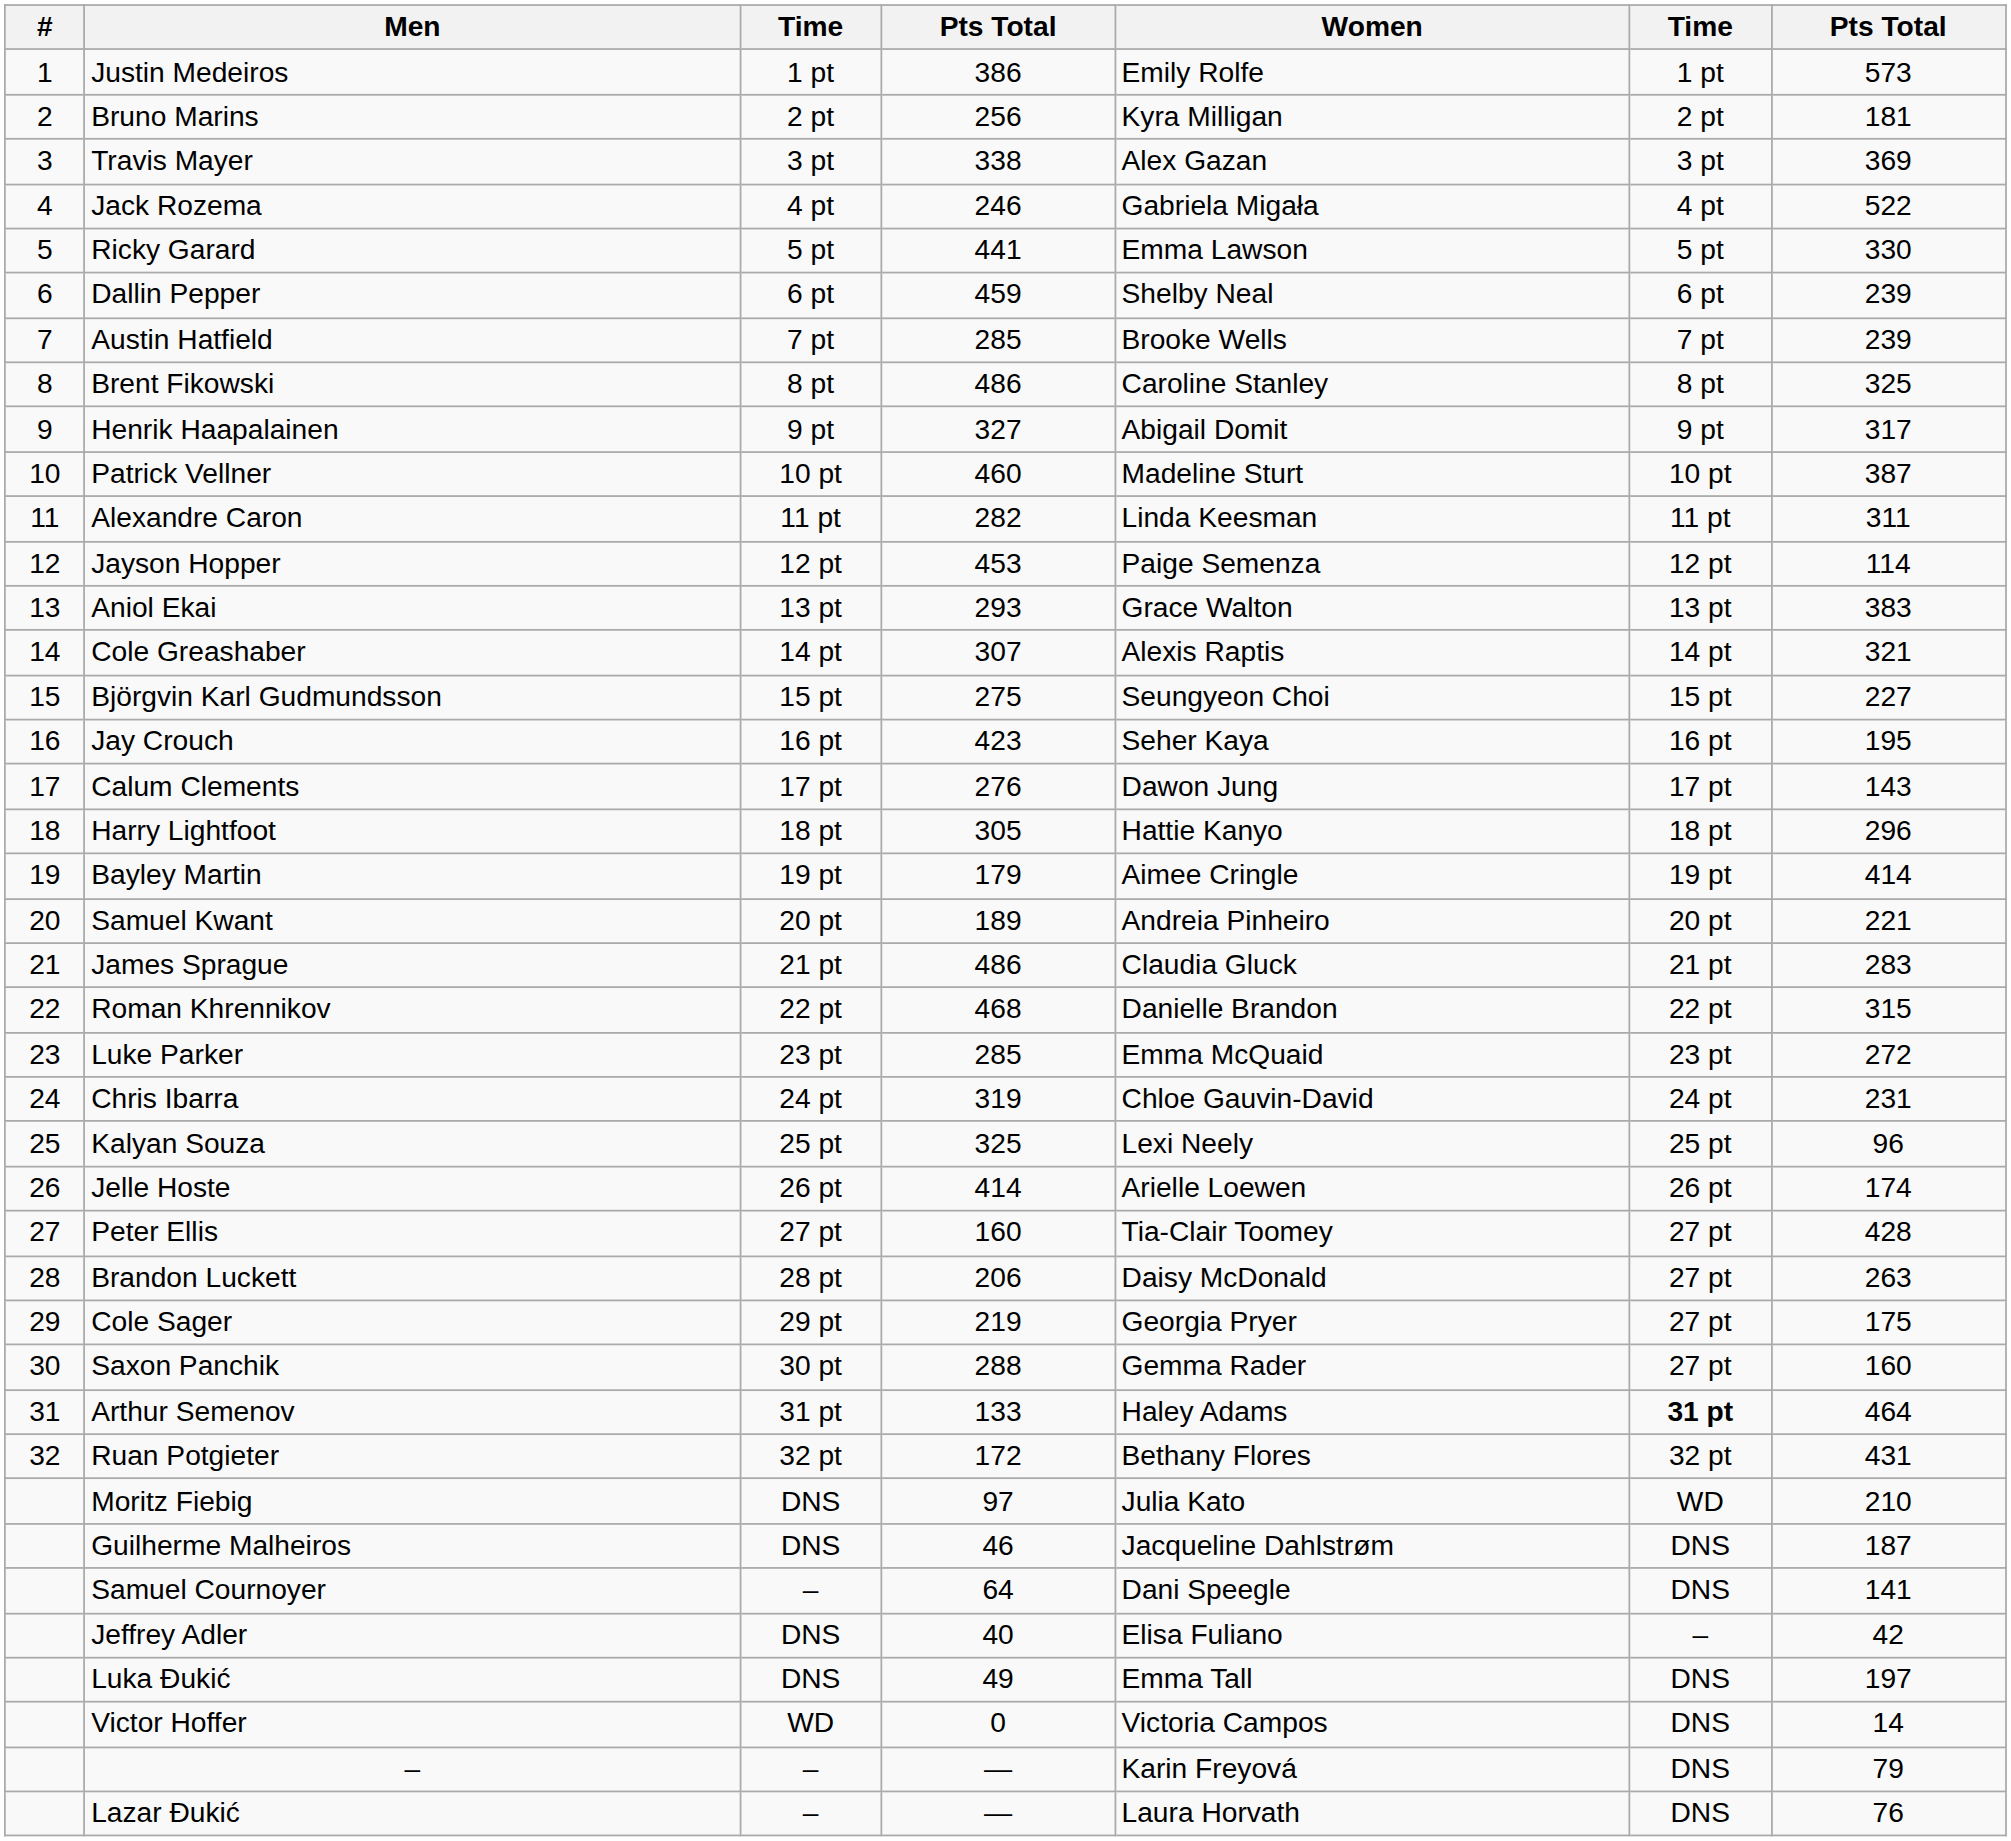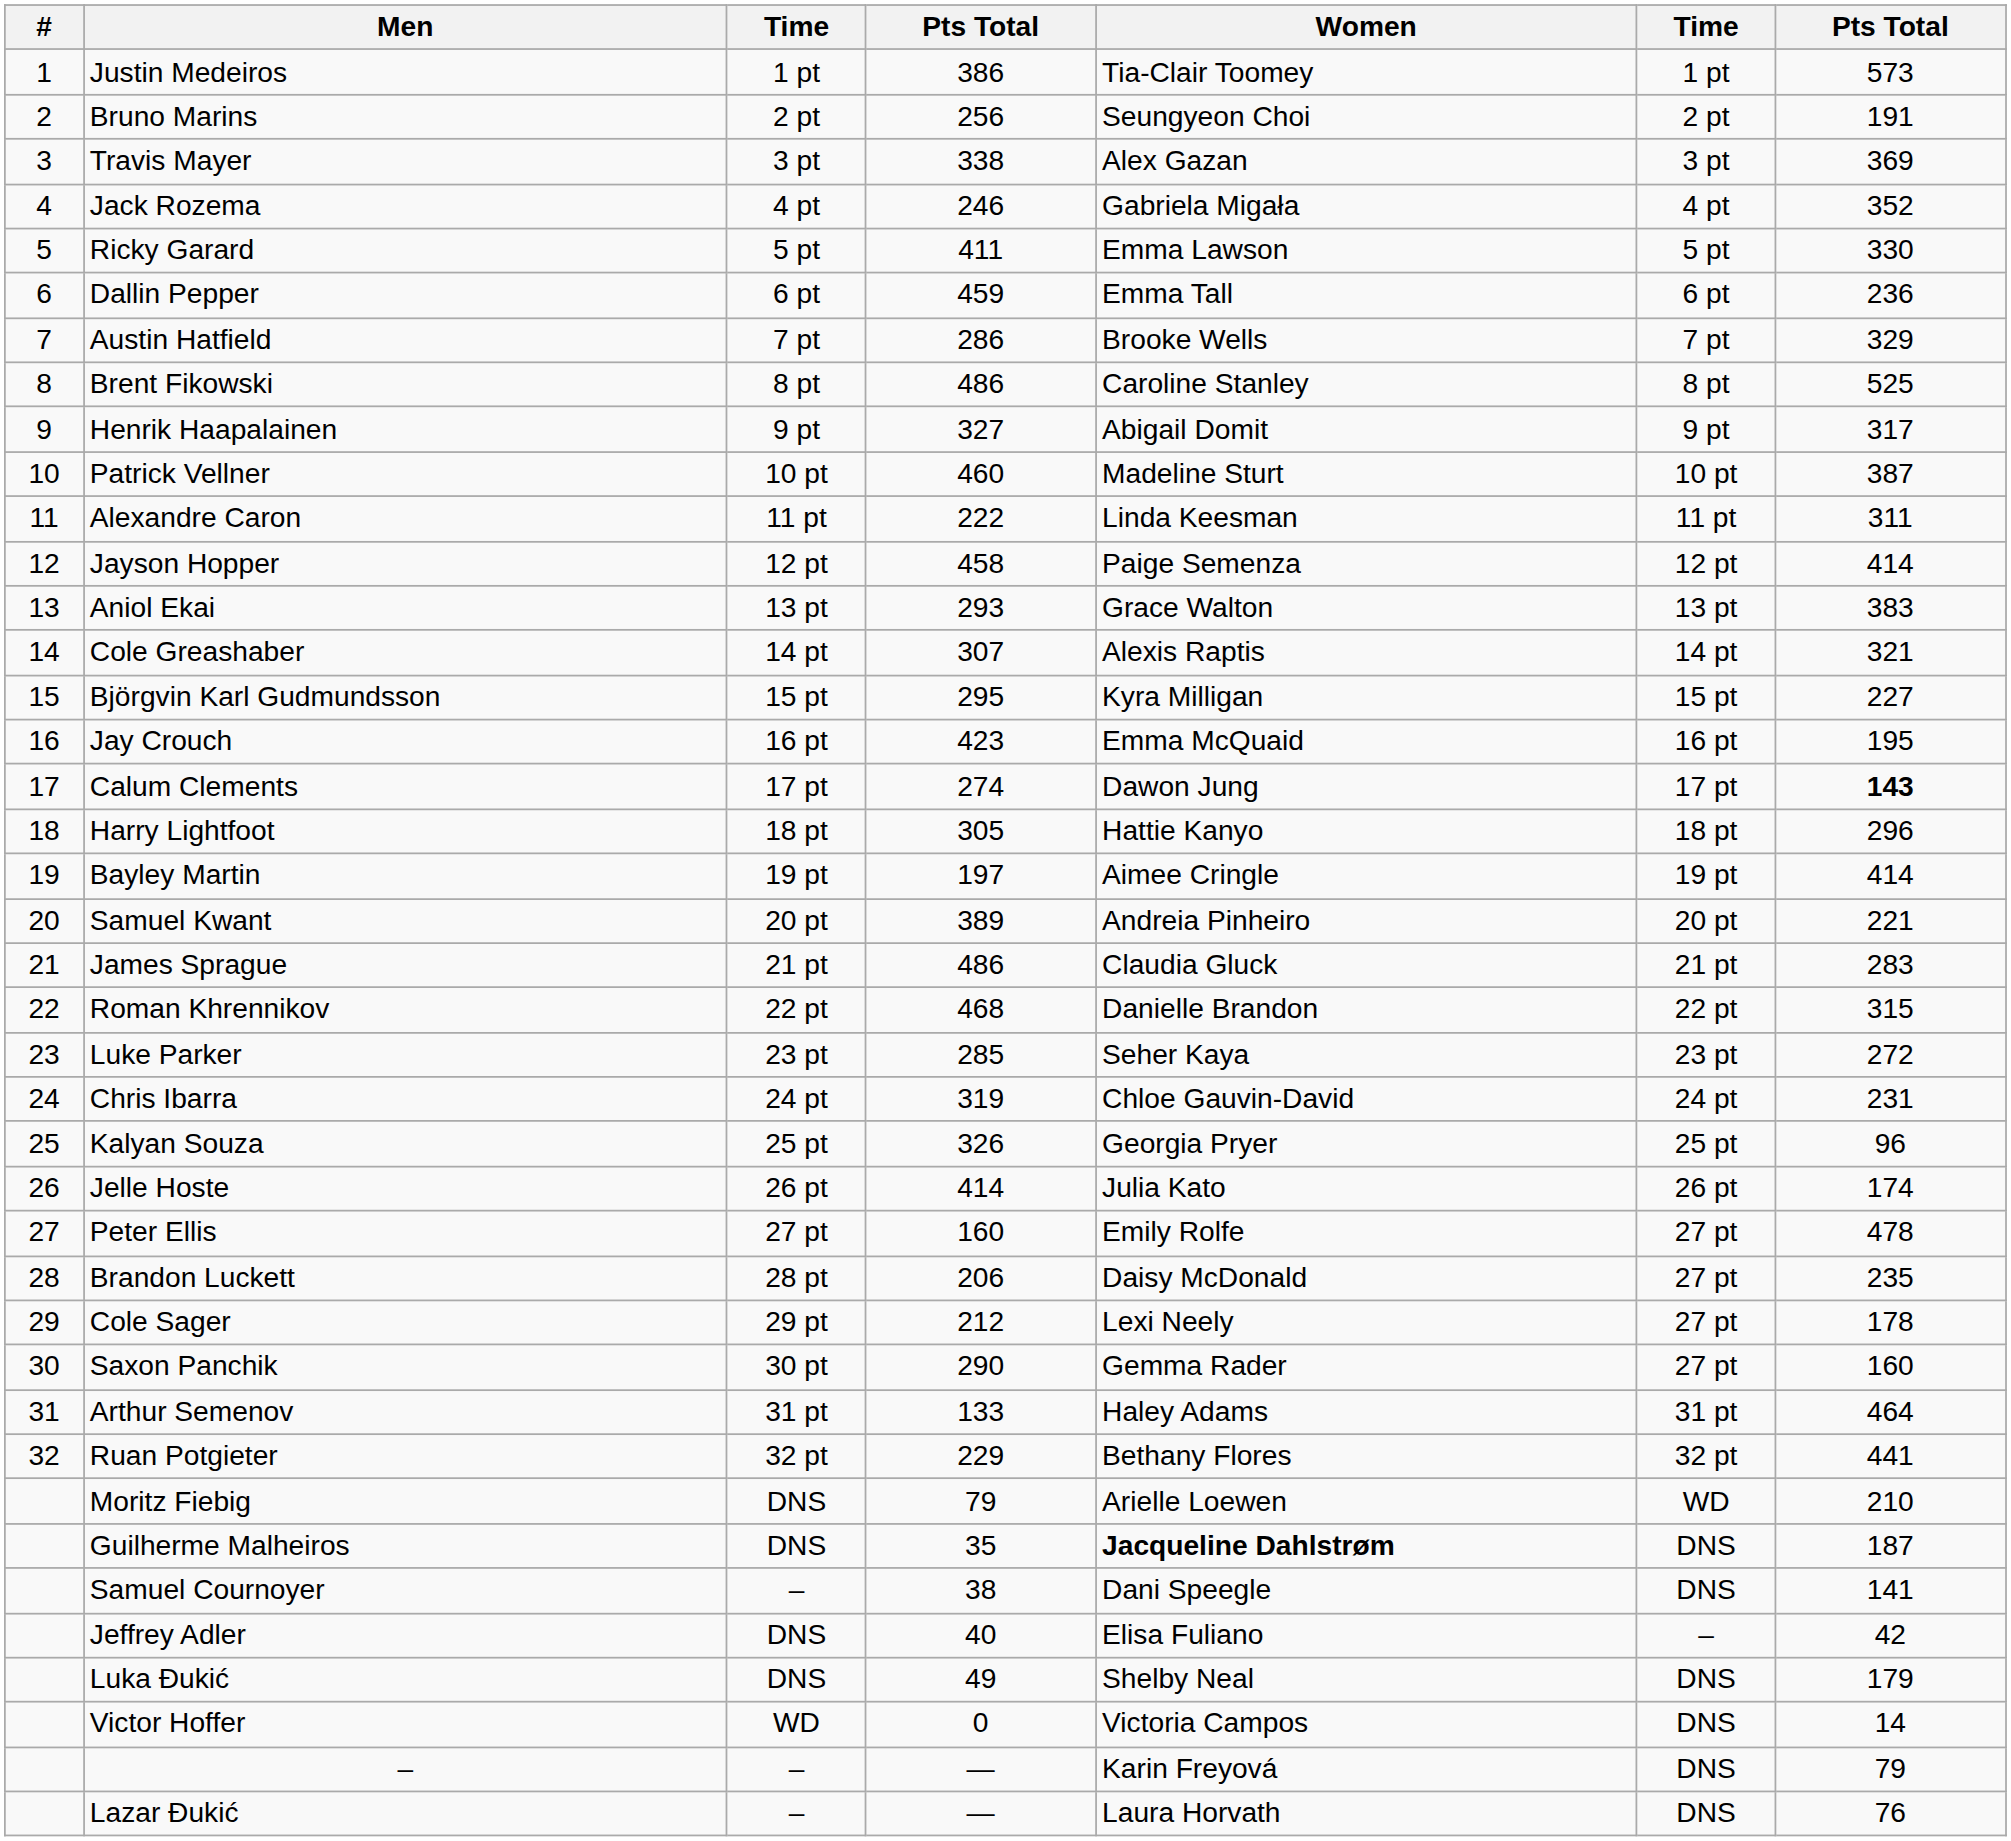(1193, 71) Emily Rolfe -> (1208, 71) Tia-Clair Toomey
(1202, 116) Kyra Milligan -> (1206, 116) Seungyeon Choi
(1888, 116) 181 -> (1890, 116) 191
(1888, 205) 522 -> (1890, 205) 352
(998, 250) 441 -> (981, 250) 411
(1197, 294) Shelby Neal -> (1168, 294) Emma Tall
(1888, 294) 239 -> (1890, 294) 236
(998, 339) 285 -> (981, 339) 286
(1888, 339) 239 -> (1890, 339) 329
(1888, 384) 325 -> (1890, 384) 525
(998, 518) 282 -> (981, 518) 222
(998, 562) 453 -> (981, 562) 458
(1888, 562) 114 -> (1890, 562) 414
(998, 696) 275 -> (981, 696) 295
(1226, 696) Seungyeon Choi -> (1183, 696) Kyra Milligan
(1195, 741) Seher Kaya -> (1203, 741) Emma McQuaid
(998, 786) 276 -> (981, 786) 274
(1888, 786) normal -> (1890, 786) bold
(998, 875) 179 -> (981, 875) 197
(998, 920) 189 -> (981, 920) 389
(1222, 1054) Emma McQuaid -> (1176, 1054) Seher Kaya
(998, 1143) 325 -> (981, 1143) 326
(1187, 1143) Lexi Neely -> (1190, 1143) Georgia Pryer
(1214, 1188) Arielle Loewen -> (1164, 1188) Julia Kato
(1227, 1232) Tia-Clair Toomey -> (1173, 1232) Emily Rolfe
(1888, 1232) 428 -> (1890, 1232) 478
(1888, 1277) 263 -> (1890, 1277) 235
(998, 1322) 219 -> (981, 1322) 212
(1209, 1322) Georgia Pryer -> (1168, 1322) Lexi Neely
(1888, 1322) 175 -> (1890, 1322) 178
(998, 1366) 288 -> (981, 1366) 290
(1700, 1411) bold -> (1706, 1411) normal
(998, 1456) 172 -> (981, 1456) 229
(1888, 1456) 431 -> (1890, 1456) 441
(998, 1500) 97 -> (981, 1500) 79
(1183, 1500) Julia Kato -> (1194, 1500) Arielle Loewen
(998, 1545) 46 -> (981, 1545) 35
(1258, 1545) normal -> (1248, 1545) bold
(998, 1590) 64 -> (981, 1590) 38
(1187, 1679) Emma Tall -> (1178, 1679) Shelby Neal
(1888, 1679) 197 -> (1890, 1679) 179
